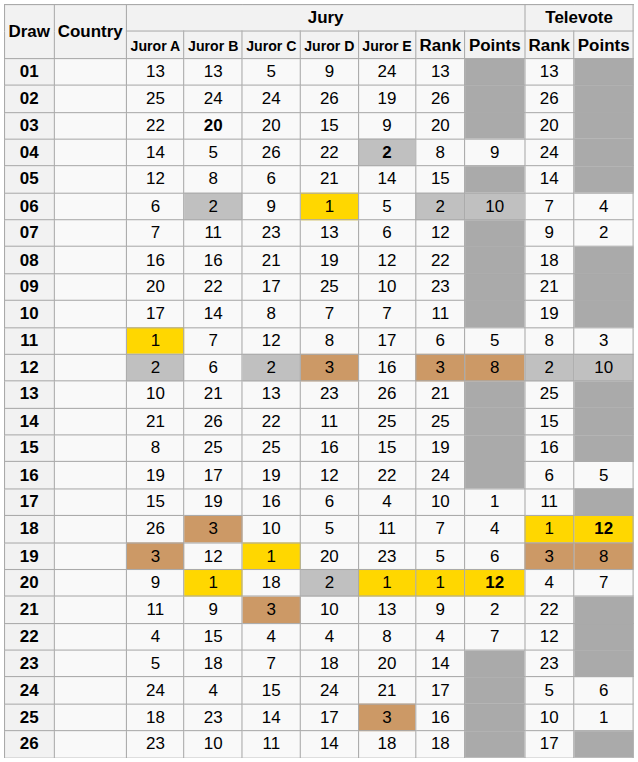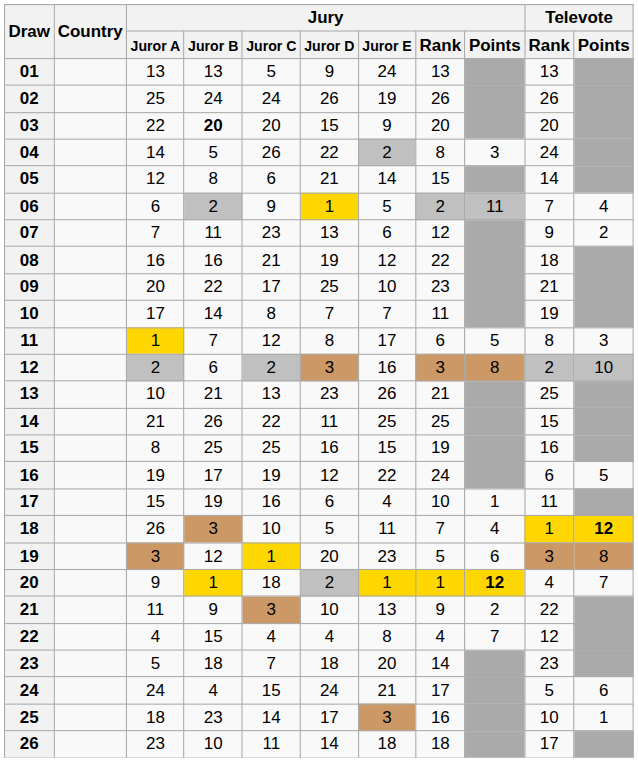(387, 152) bold -> (387, 152) normal
(495, 152) 9 -> (495, 152) 3
(495, 206) 10 -> (495, 206) 11
